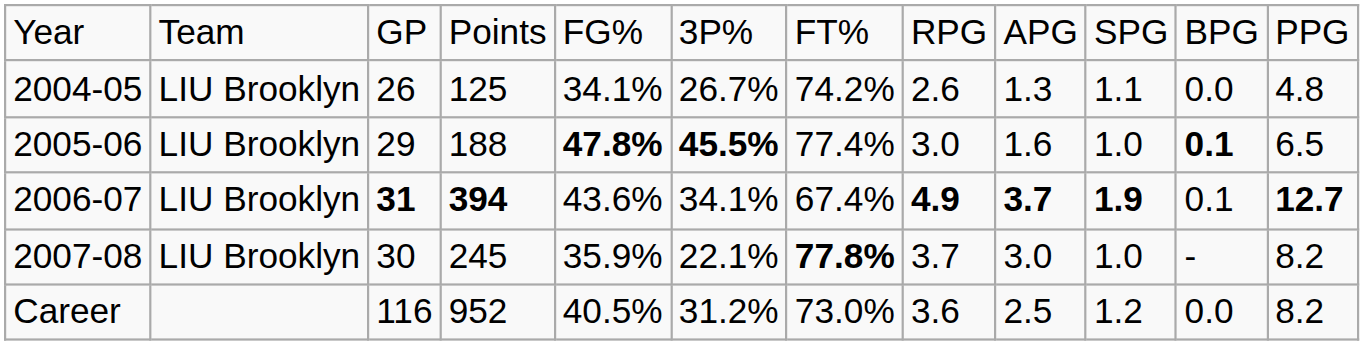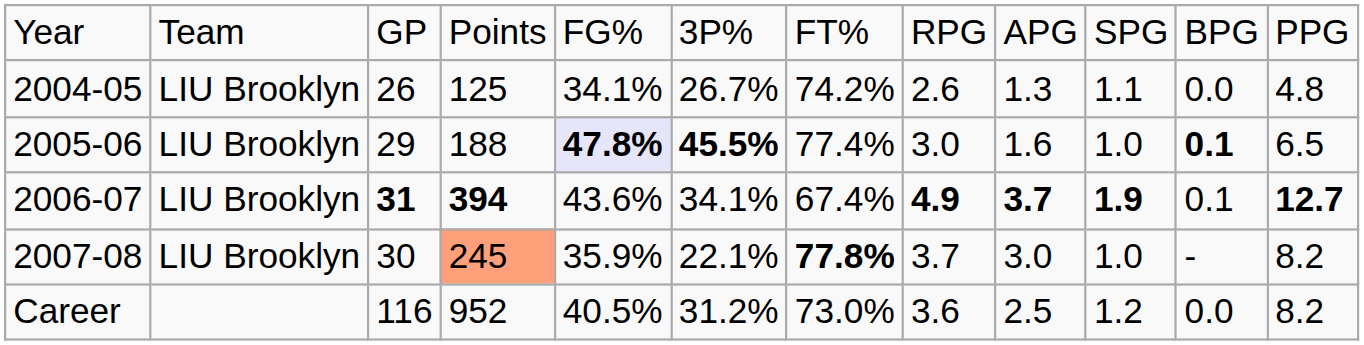(613, 144) no background -> (613, 144) lavender background
(478, 255) no background -> (478, 255) lightsalmon background
